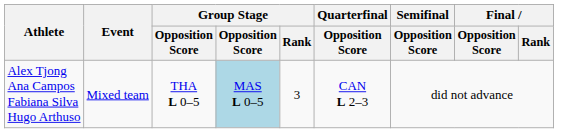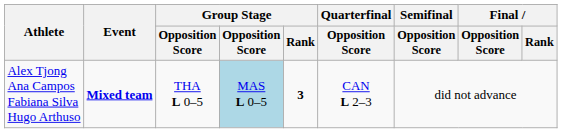(118, 94) normal -> (120, 94) bold
(297, 94) normal -> (301, 94) bold
